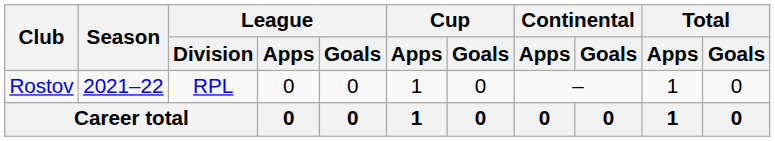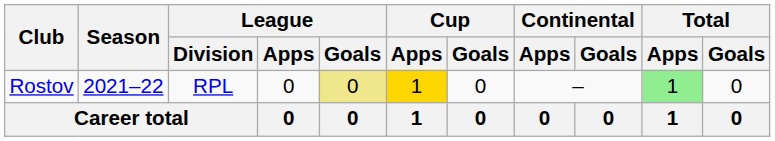(353, 86) no background -> (353, 86) khaki background
(417, 86) no background -> (417, 86) gold background
(673, 86) no background -> (673, 86) lightgreen background
